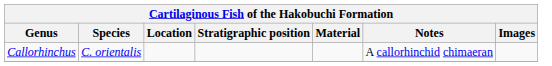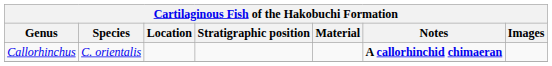(429, 52) normal -> (434, 52) bold
